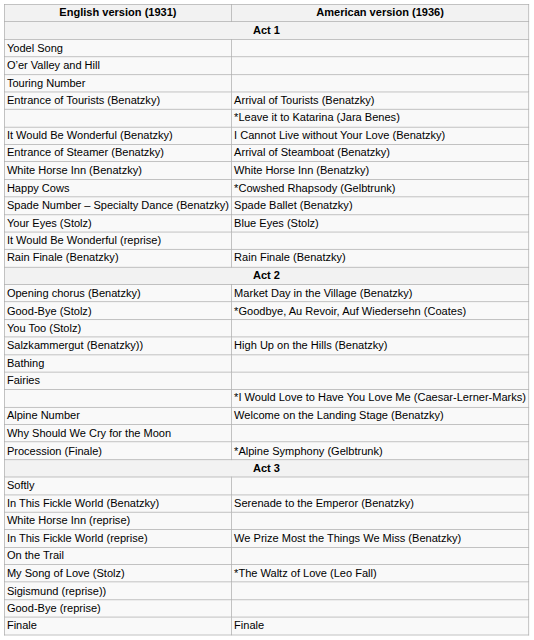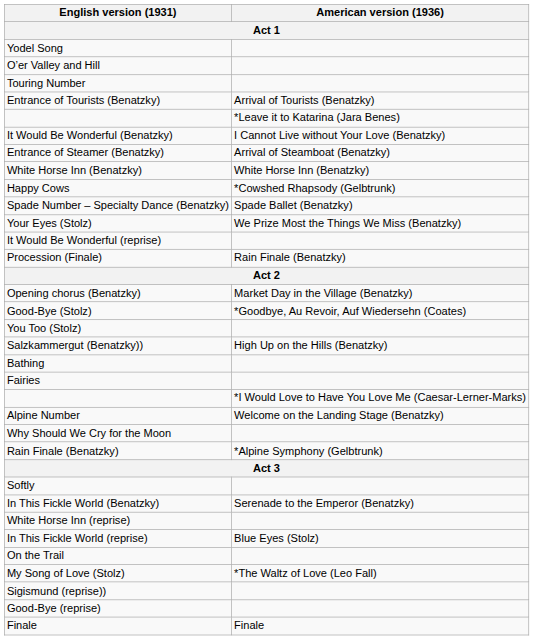(276, 223) Blue Eyes (Stolz) -> (348, 223) We Prize Most the Things We Miss (Benatzky)
(63, 258) Rain Finale (Benatzky) -> (54, 258) Procession (Finale)
(54, 450) Procession (Finale) -> (63, 450) Rain Finale (Benatzky)
(348, 538) We Prize Most the Things We Miss (Benatzky) -> (276, 538) Blue Eyes (Stolz)
